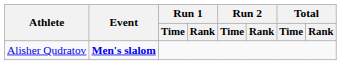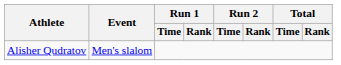(124, 50) bold -> (122, 50) normal
